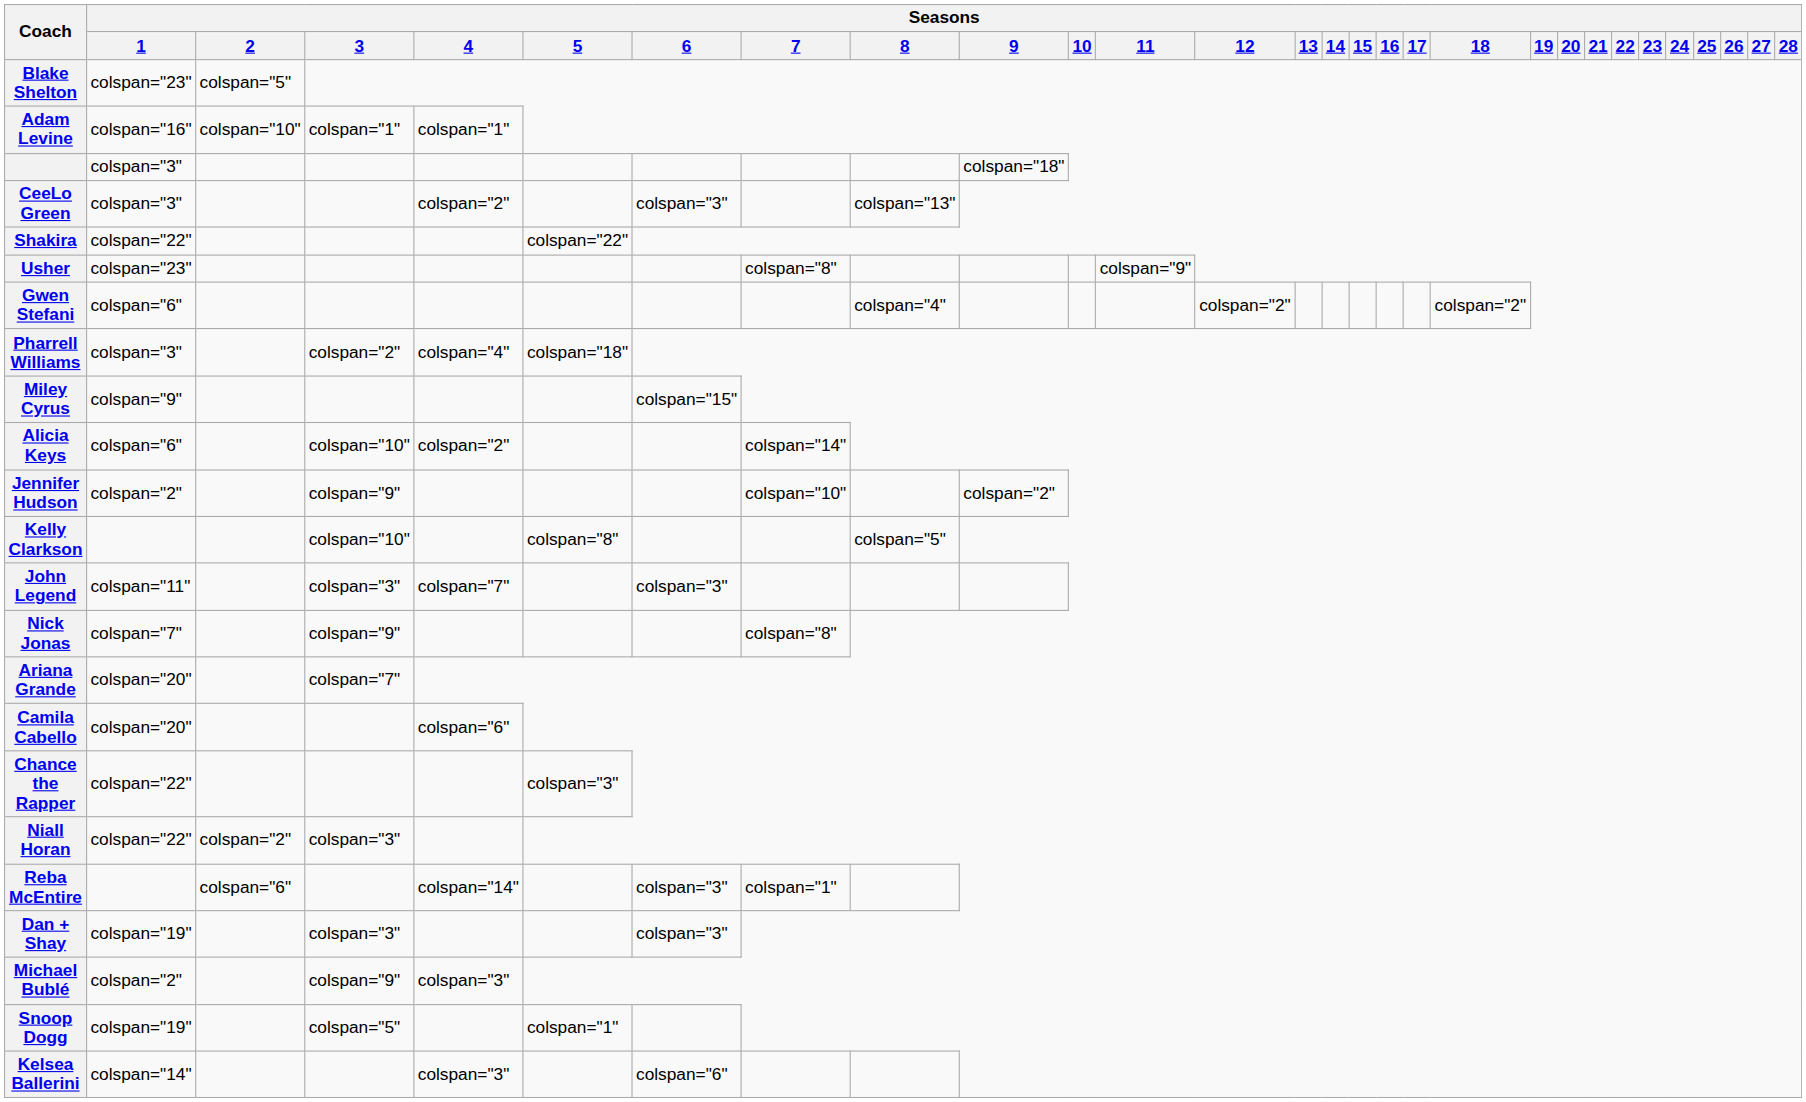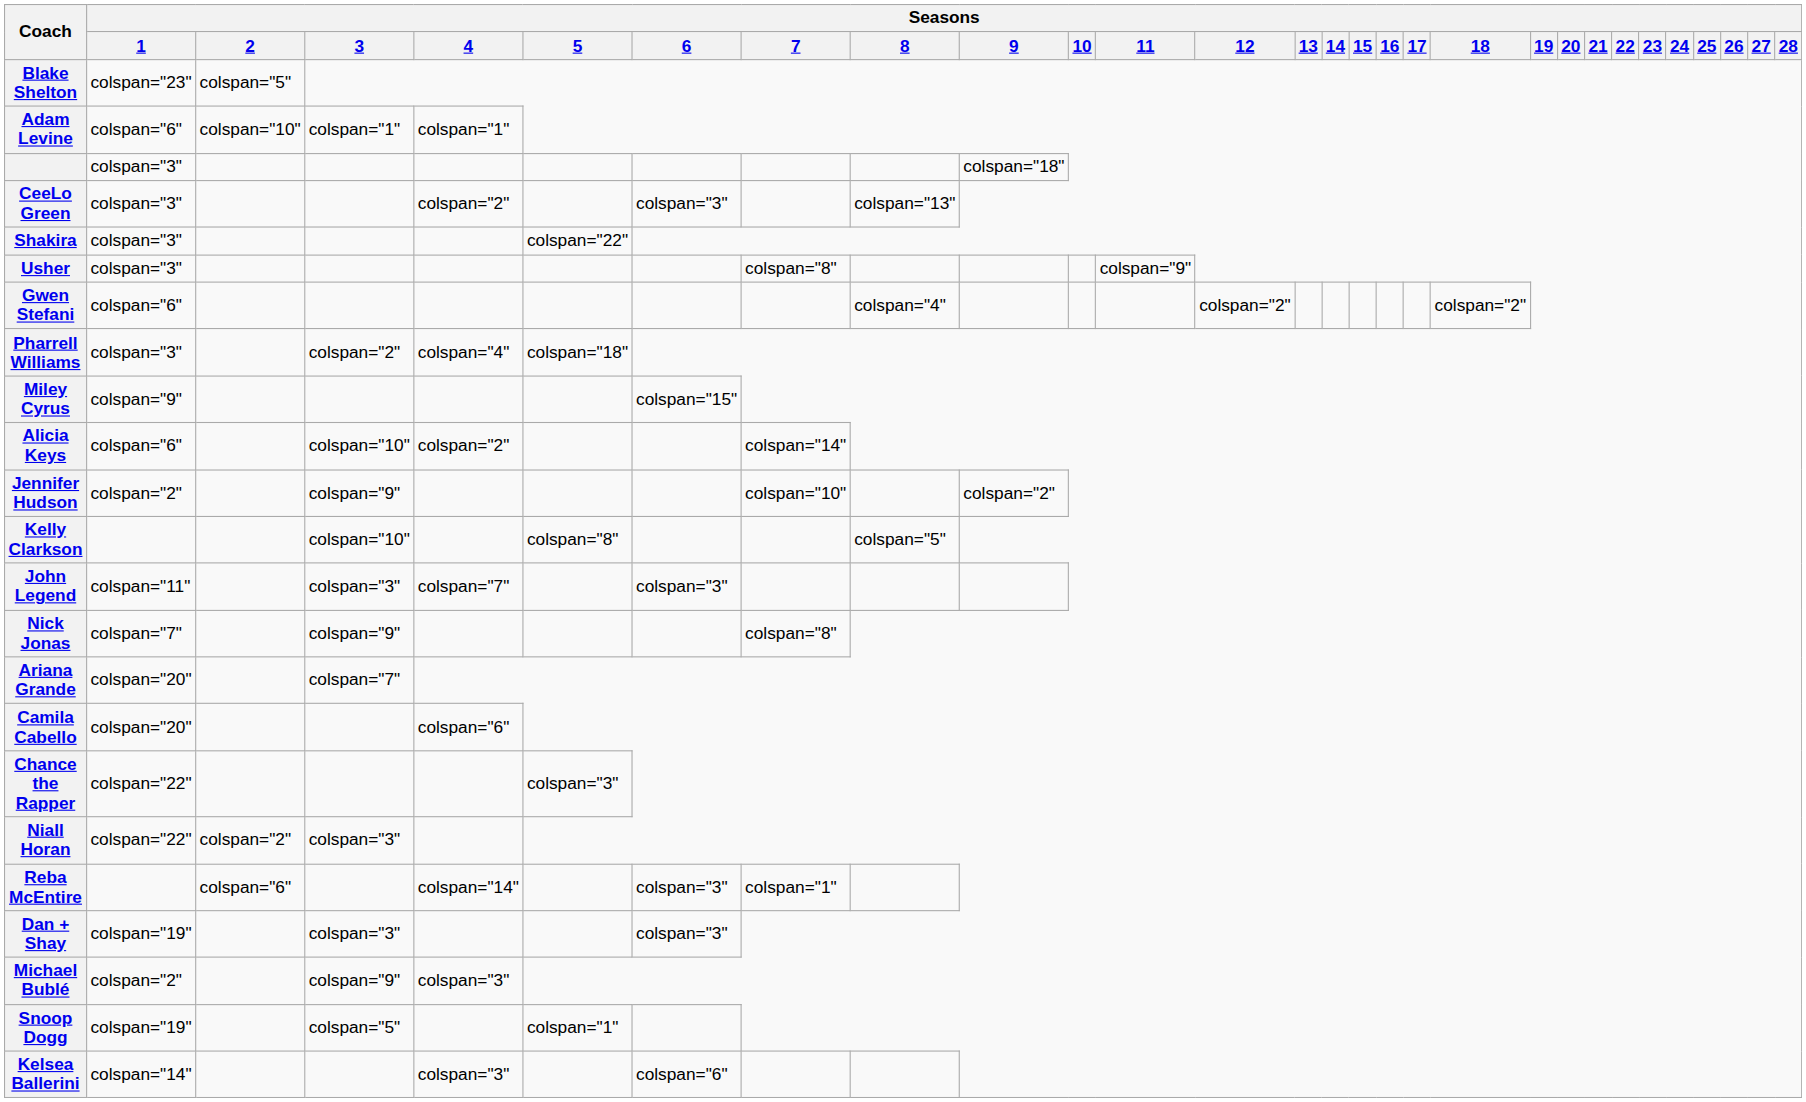(141, 129) colspan="16" -> (136, 129) colspan="6"
(141, 240) colspan="22" -> (136, 240) colspan="3"
(141, 268) colspan="23" -> (136, 268) colspan="3"
